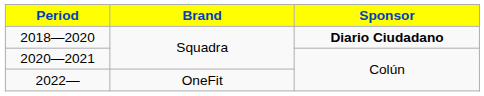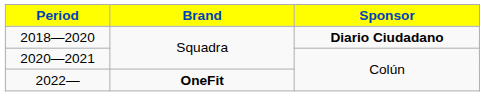(202, 80) normal -> (202, 80) bold
